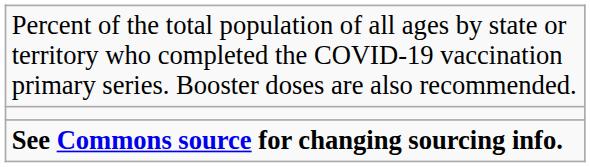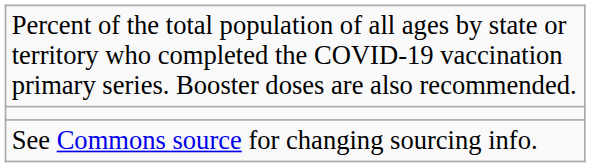(287, 140) bold -> (275, 140) normal
